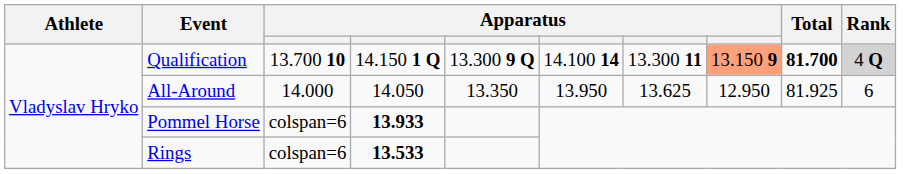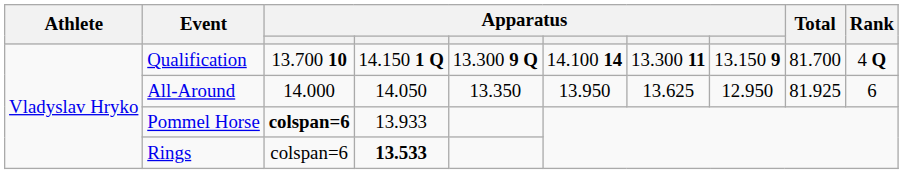(744, 60) lightsalmon background -> (747, 60) no background
(812, 60) bold -> (815, 60) normal
(869, 60) lightgrey background -> (872, 60) no background
(307, 122) normal -> (309, 122) bold
(398, 122) bold -> (401, 122) normal
